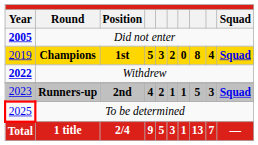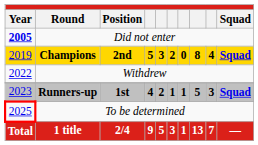(122, 55) 1st -> (122, 55) 2nd
(20, 73) bold -> (20, 73) normal
(122, 92) 2nd -> (122, 92) 1st
